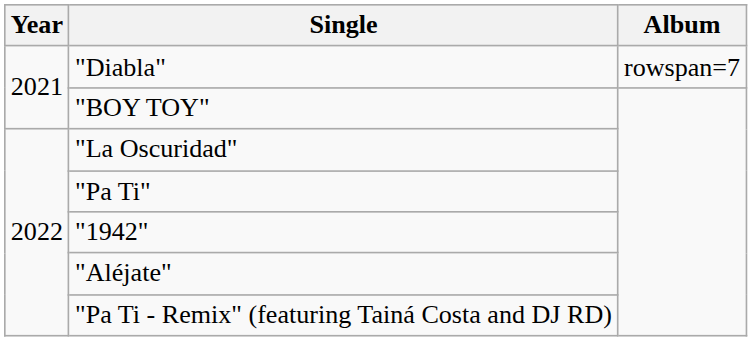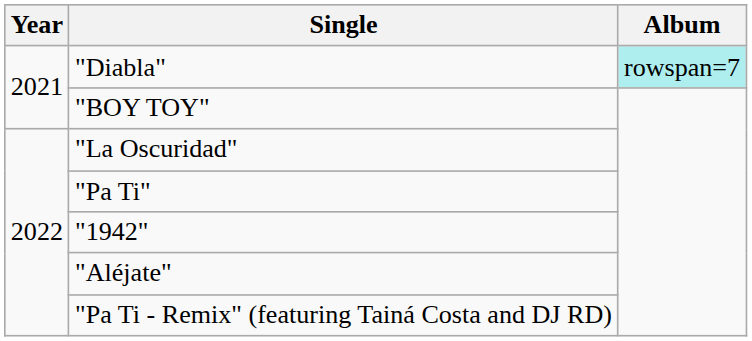(682, 66) no background -> (682, 66) paleturquoise background
